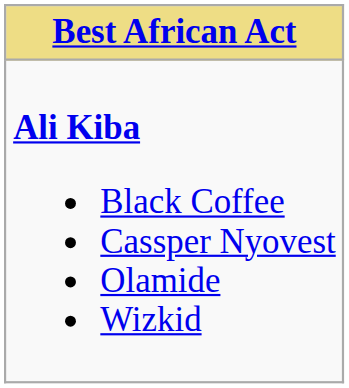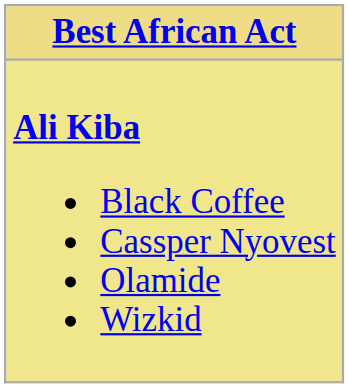(174, 223) no background -> (174, 223) khaki background
